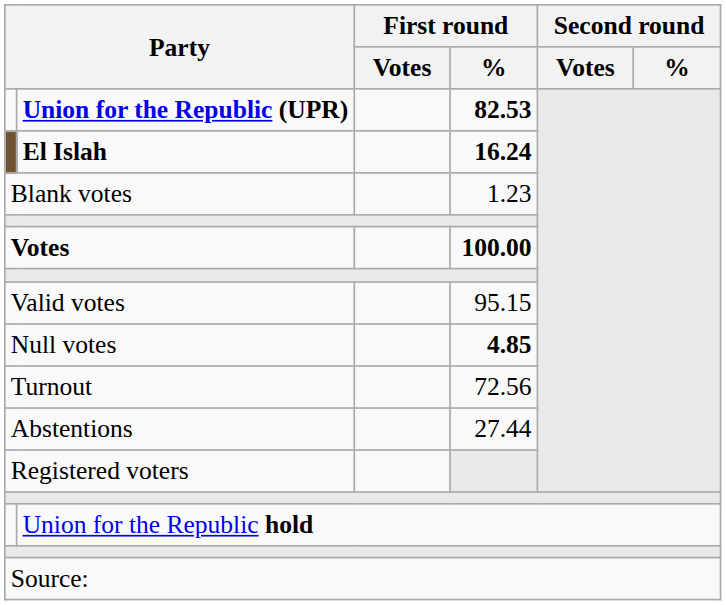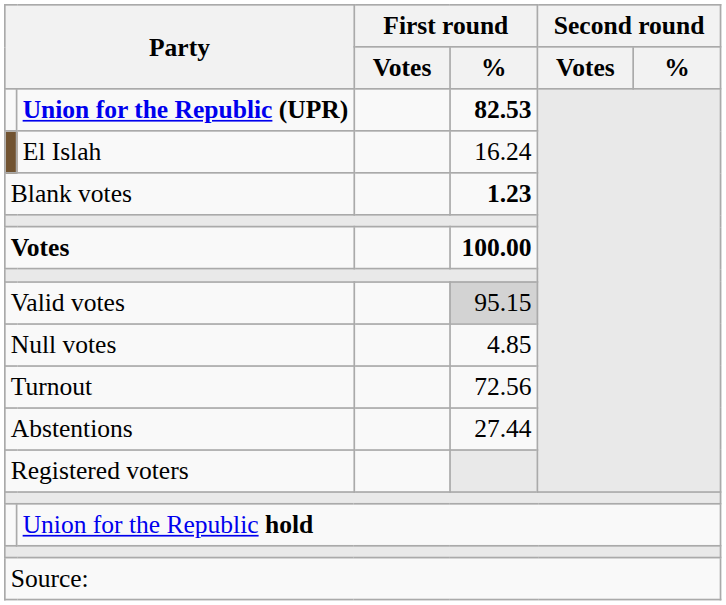(65, 152) bold -> (62, 152) normal
(503, 152) bold -> (503, 152) normal
(509, 194) normal -> (509, 194) bold
(503, 302) no background -> (503, 302) lightgrey background
(509, 344) bold -> (509, 344) normal
